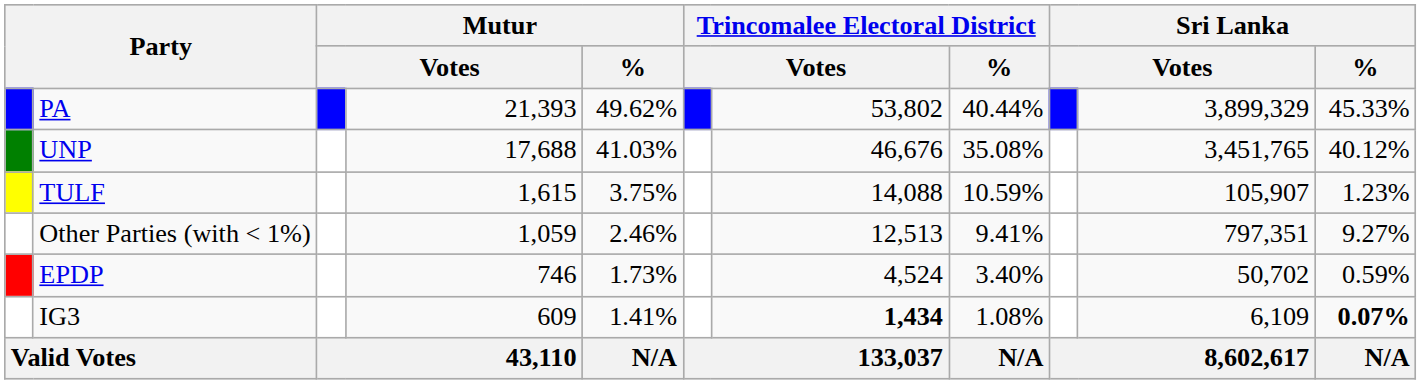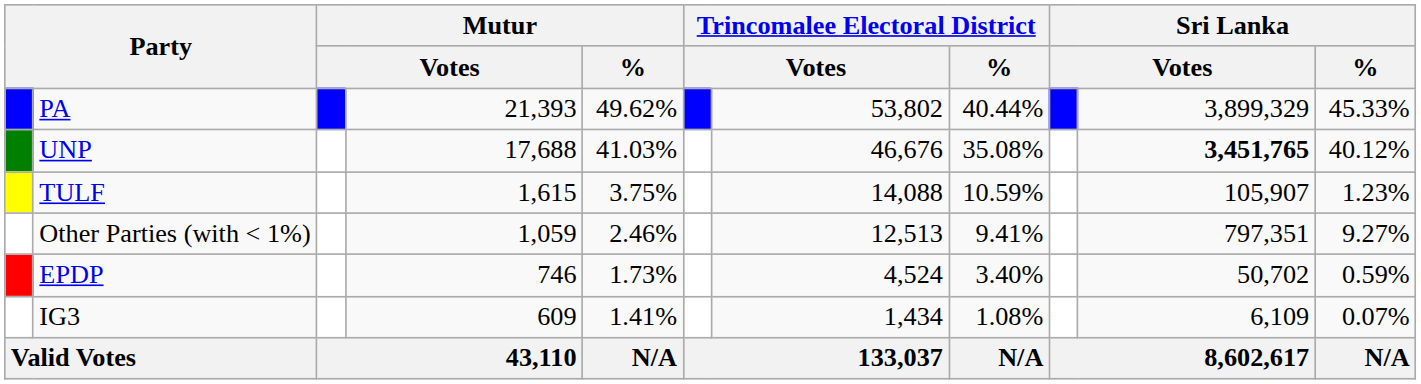(1257, 150) normal -> (1257, 150) bold
(913, 316) bold -> (913, 316) normal
(1374, 316) bold -> (1376, 316) normal
